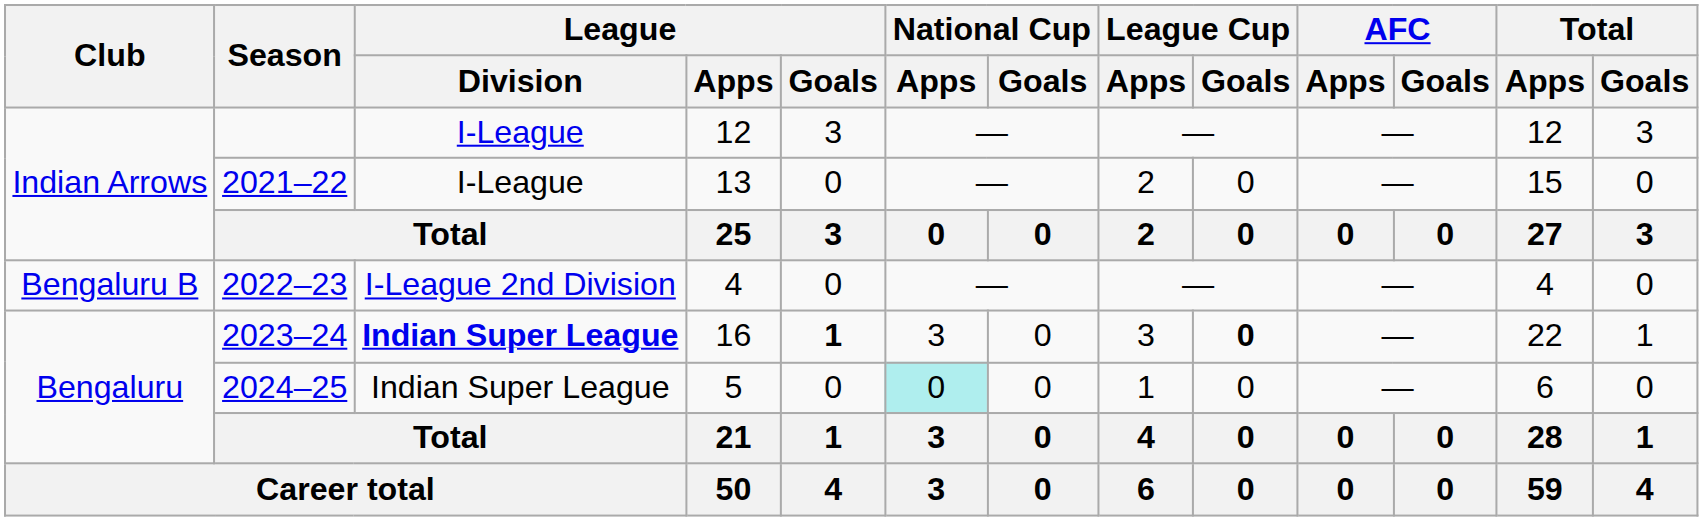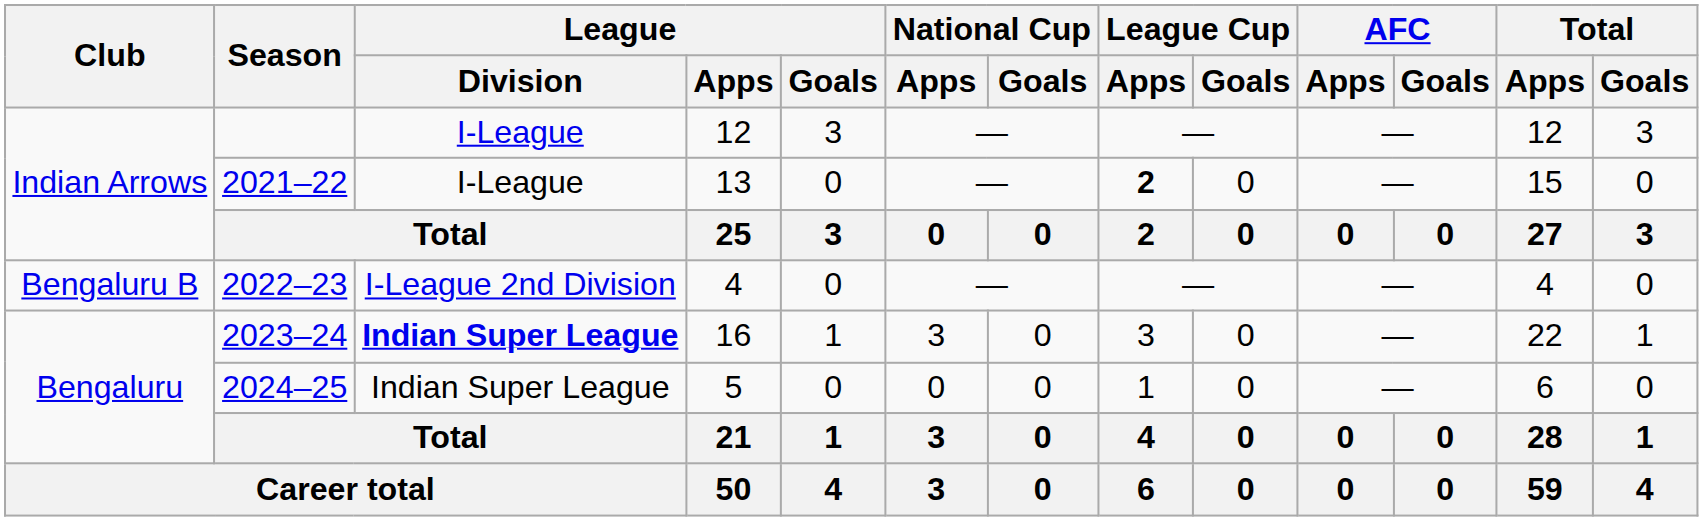(1146, 183) normal -> (1146, 183) bold
(833, 336) bold -> (833, 336) normal
(1246, 336) bold -> (1246, 336) normal
(936, 387) paleturquoise background -> (936, 387) no background
